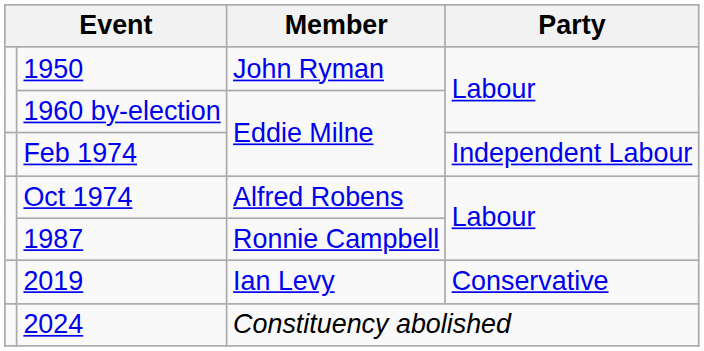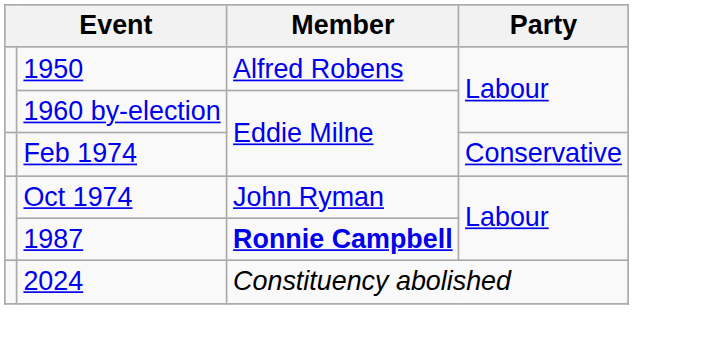(309, 68) John Ryman -> (318, 68) Alfred Robens
(572, 153) Independent Labour -> (543, 153) Conservative
(318, 196) Alfred Robens -> (309, 196) John Ryman
(336, 238) normal -> (343, 238) bold
- row: (53, 281)
